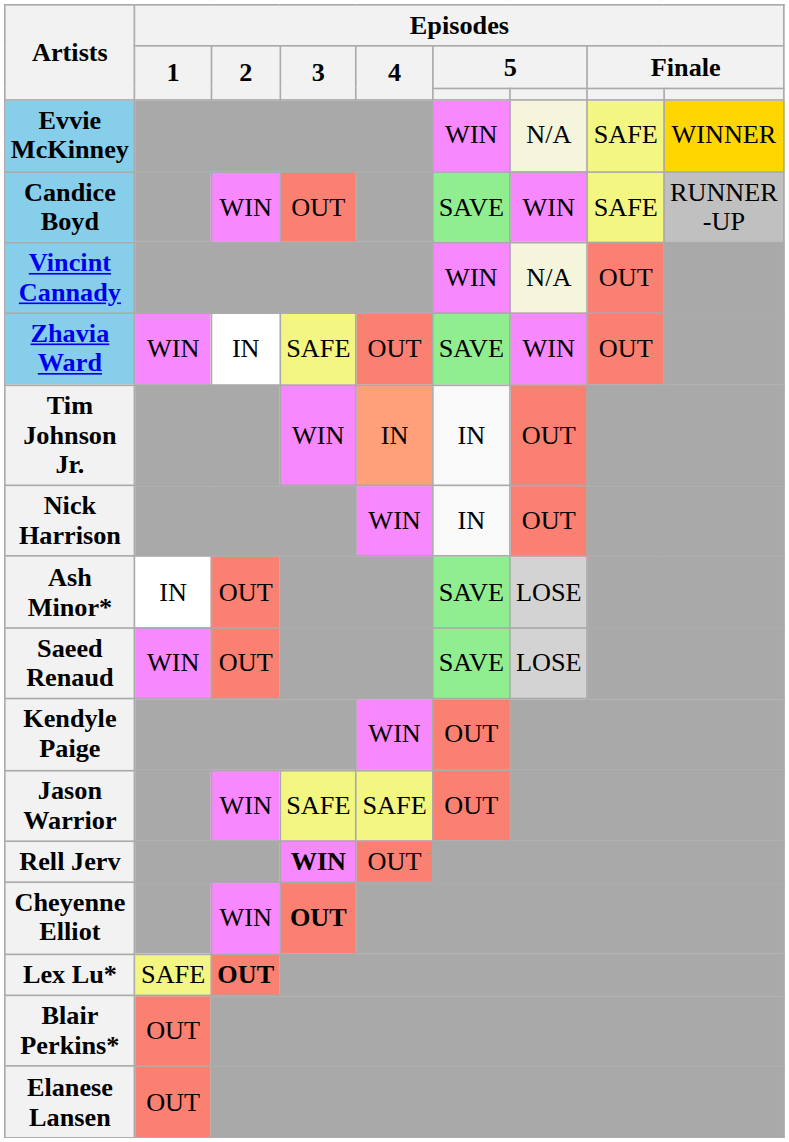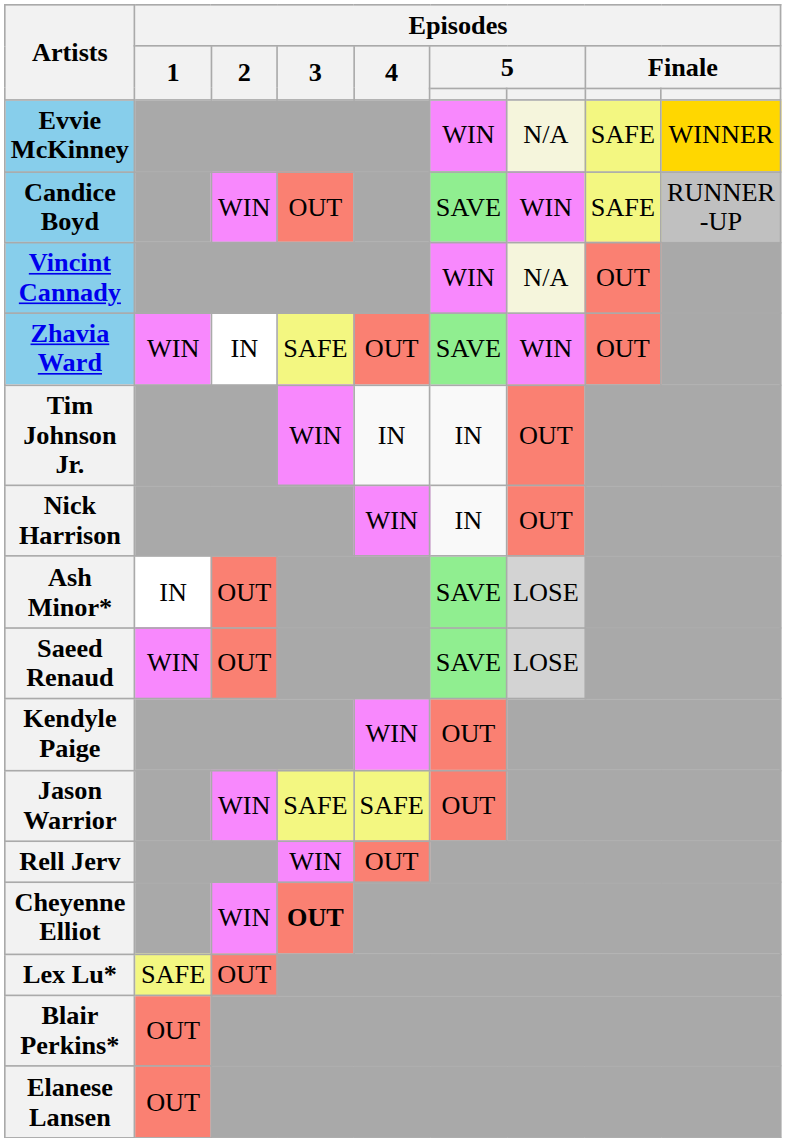(395, 434) lightsalmon background -> (392, 434) no background
(318, 861) bold -> (315, 861) normal
(246, 974) bold -> (244, 974) normal
